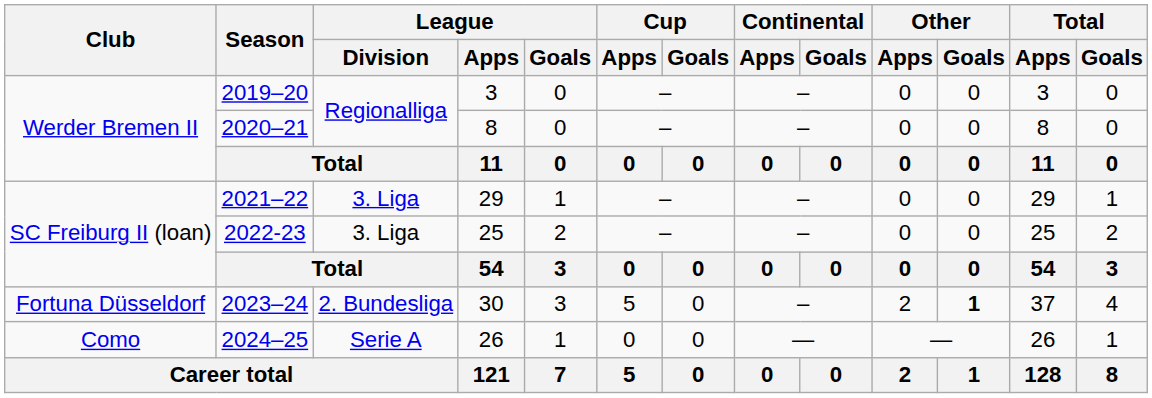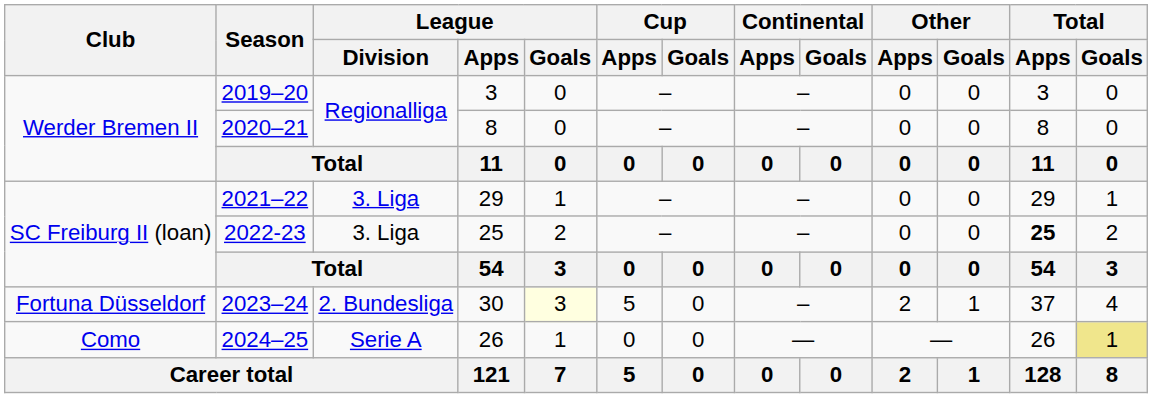(1043, 233) normal -> (1043, 233) bold
(560, 304) no background -> (560, 304) lightyellow background
(974, 304) bold -> (974, 304) normal
(1112, 339) no background -> (1112, 339) khaki background
